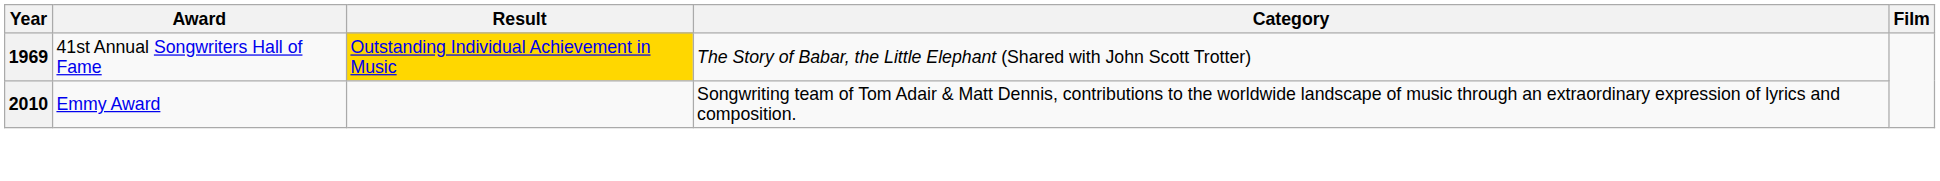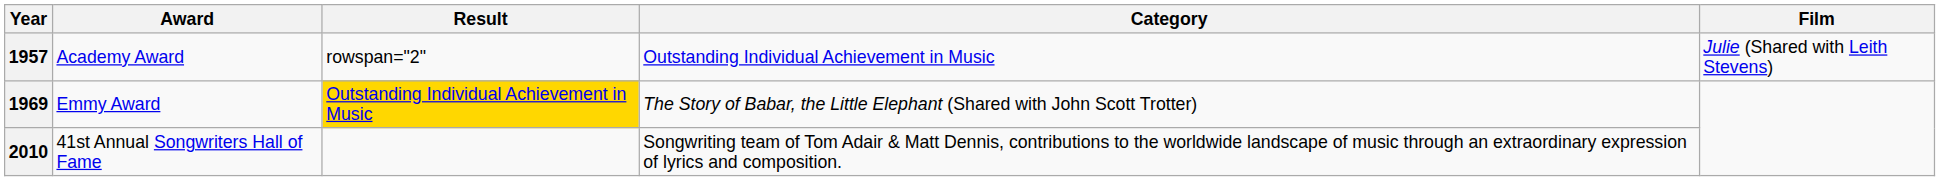+ row: (28, 57)
(179, 57) 41st Annual Songwriters Hall of Fame -> (108, 104) Emmy Award
(108, 104) Emmy Award -> (179, 152) 41st Annual Songwriters Hall of Fame
